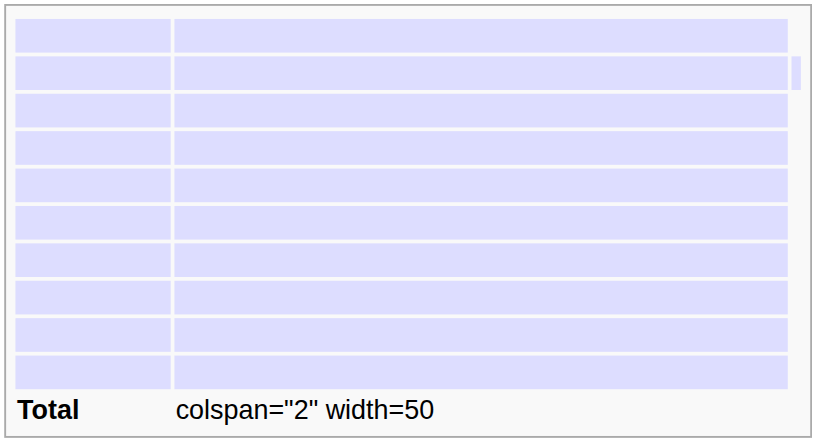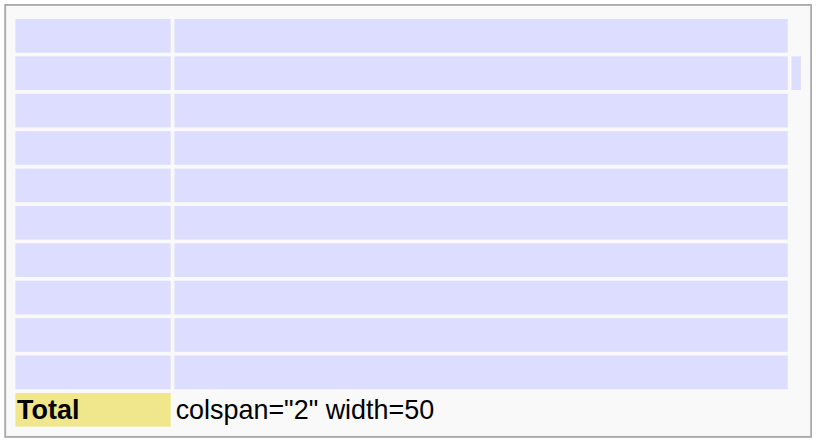(48, 410) no background -> (48, 410) khaki background
